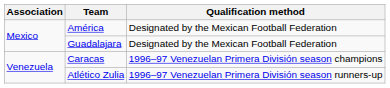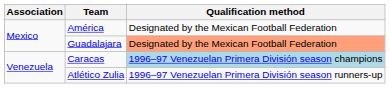(233, 43) no background -> (233, 43) lightsalmon background
(256, 59) no background -> (256, 59) lightblue background
